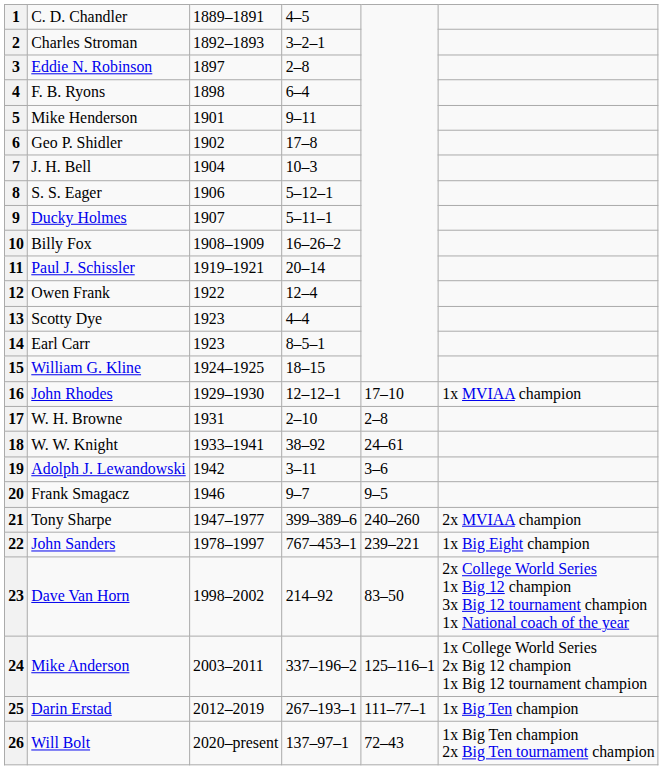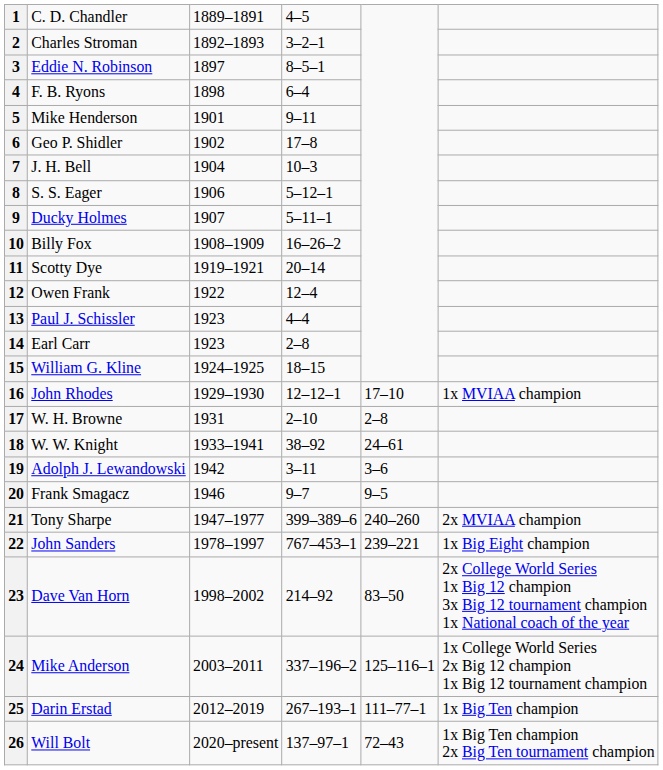(298, 67) 2–8 -> (305, 67) 8–5–1
(83, 268) Paul J. Schissler -> (67, 268) Scotty Dye
(67, 318) Scotty Dye -> (83, 318) Paul J. Schissler
(305, 343) 8–5–1 -> (298, 343) 2–8
